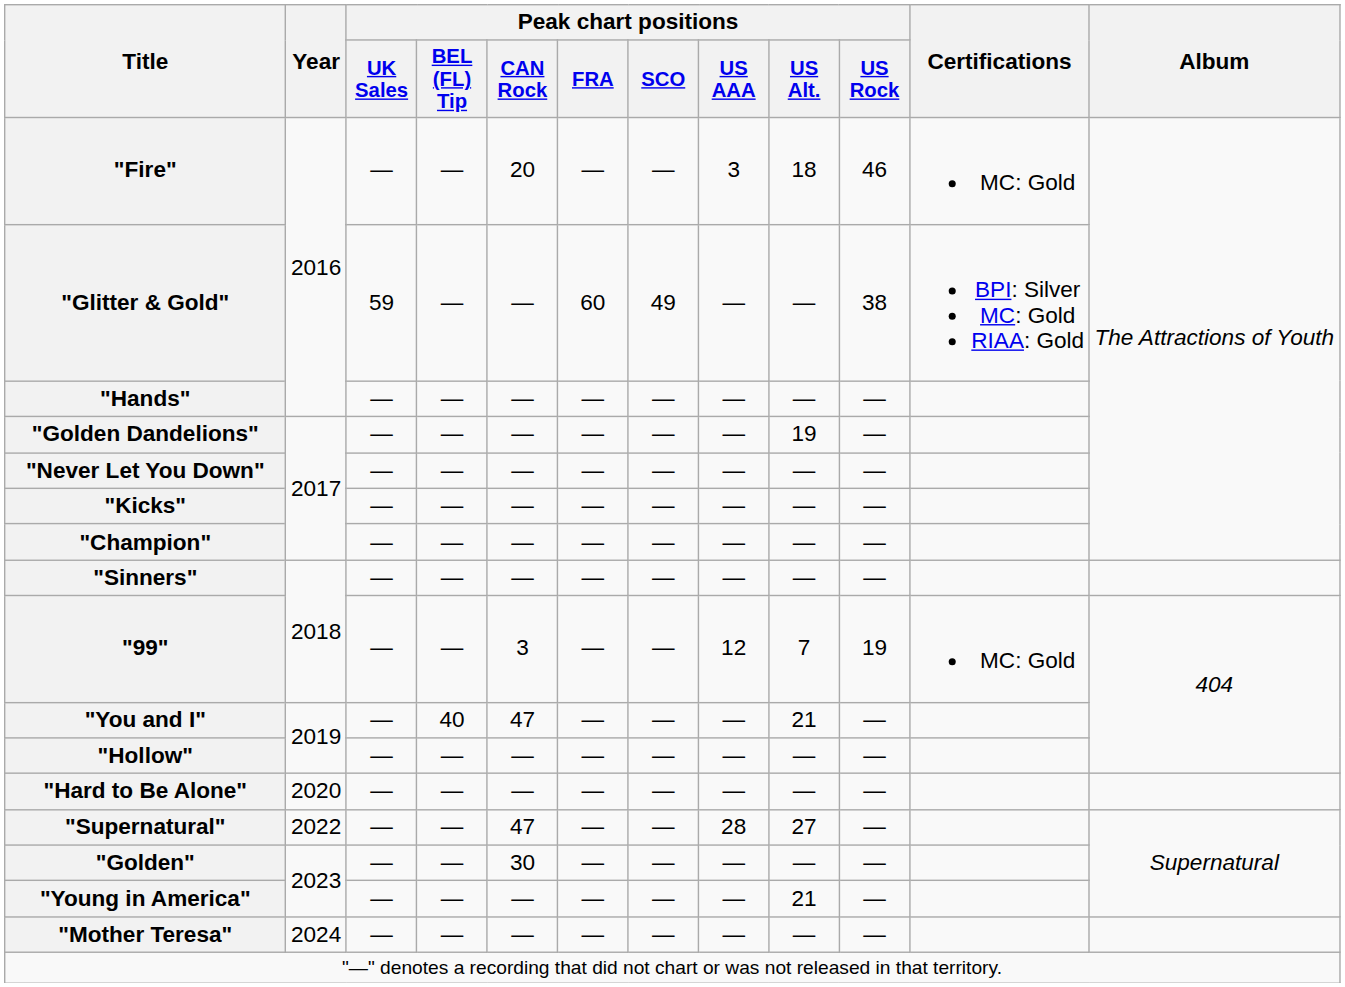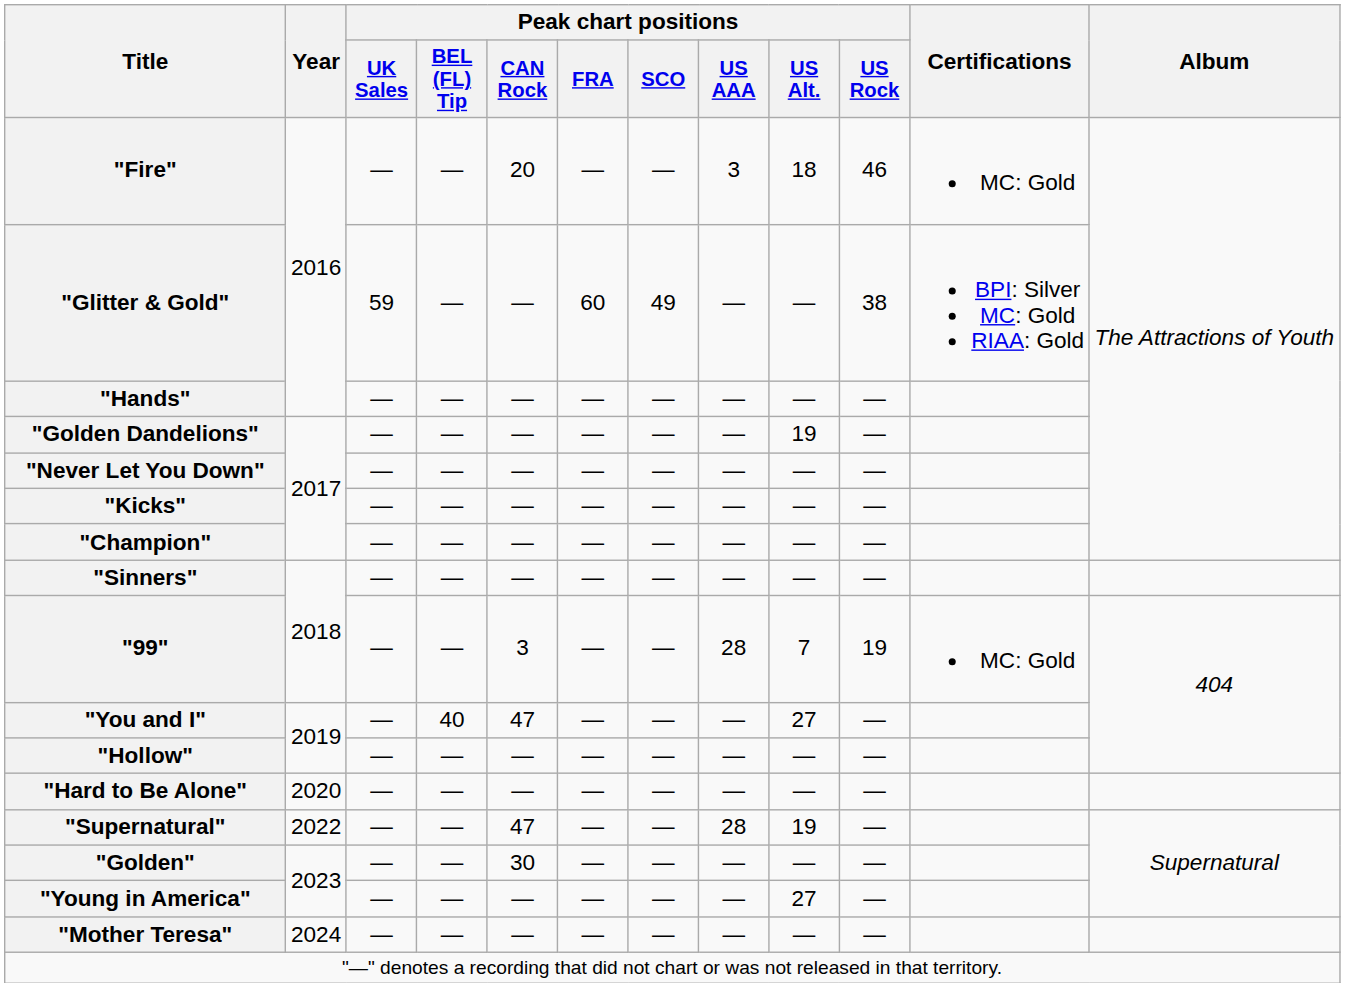(734, 648) 12 -> (734, 648) 28
(804, 719) 21 -> (804, 719) 27
(804, 826) 27 -> (804, 826) 19
(804, 898) 21 -> (804, 898) 27
